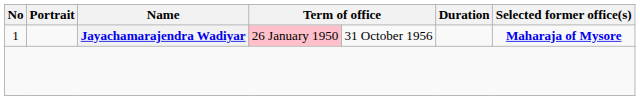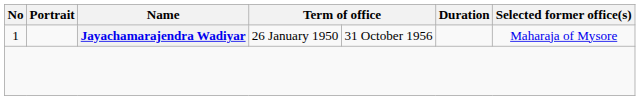(295, 35) pink background -> (295, 35) no background
(564, 35) bold -> (564, 35) normal
